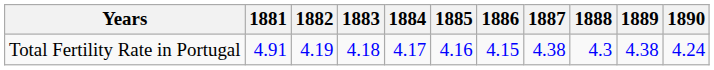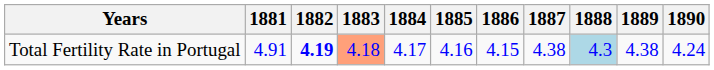(317, 49) normal -> (317, 49) bold
(363, 49) no background -> (363, 49) lightsalmon background
(600, 49) no background -> (600, 49) lightblue background
